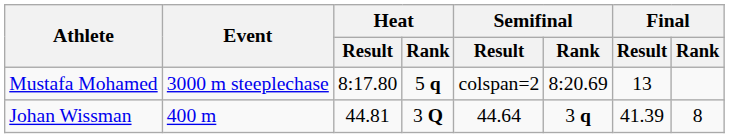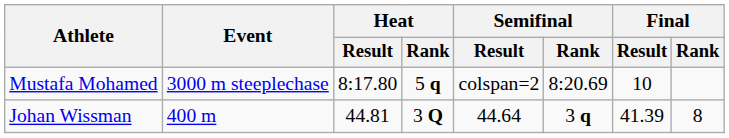(642, 83) 13 -> (642, 83) 10
